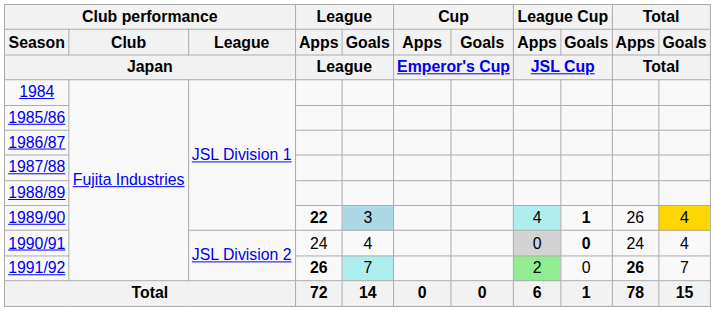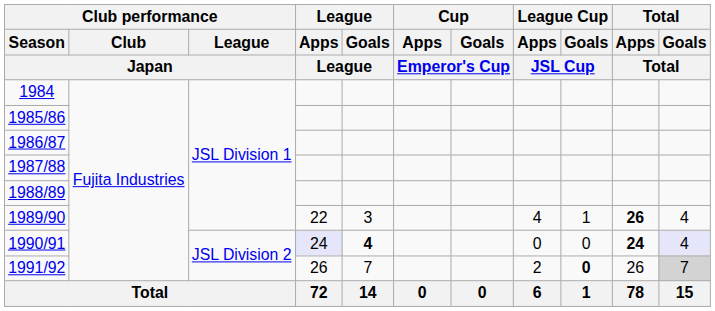(319, 218) bold -> (319, 218) normal
(368, 218) lightblue background -> (368, 218) no background
(537, 218) paleturquoise background -> (537, 218) no background
(586, 218) bold -> (586, 218) normal
(635, 218) normal -> (635, 218) bold
(684, 218) gold background -> (684, 218) no background
(319, 243) no background -> (319, 243) lavender background
(368, 243) normal -> (368, 243) bold
(537, 243) lightgrey background -> (537, 243) no background
(586, 243) bold -> (586, 243) normal
(635, 243) normal -> (635, 243) bold
(684, 243) no background -> (684, 243) lavender background
(319, 268) bold -> (319, 268) normal
(368, 268) paleturquoise background -> (368, 268) no background
(537, 268) lightgreen background -> (537, 268) no background
(586, 268) normal -> (586, 268) bold
(635, 268) bold -> (635, 268) normal
(684, 268) no background -> (684, 268) lightgrey background
